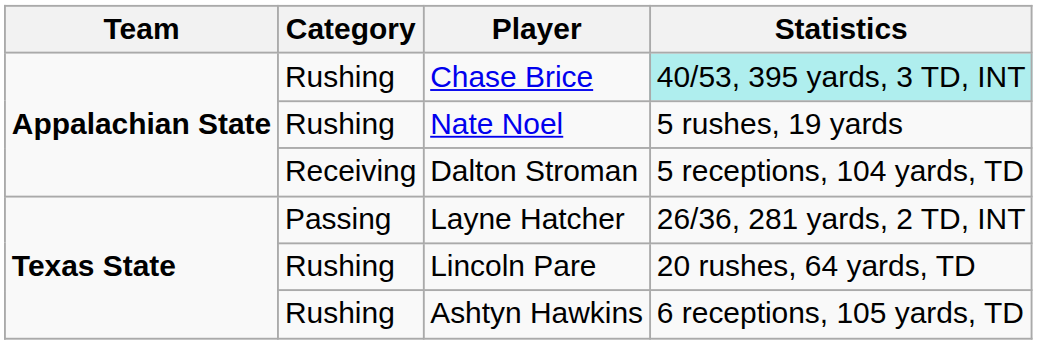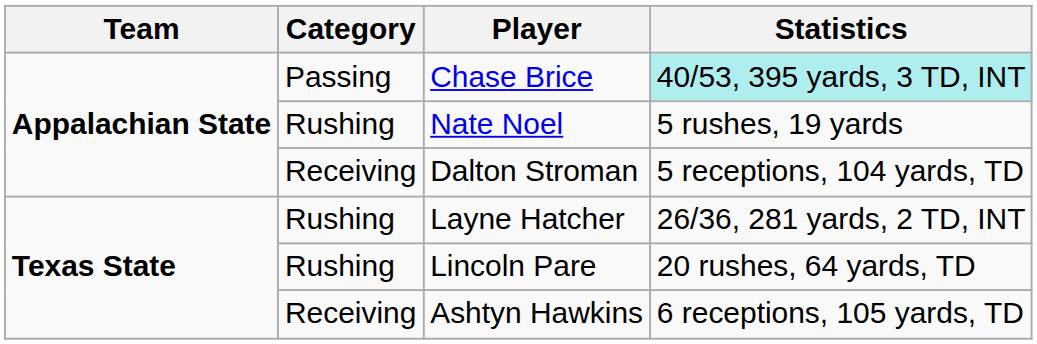(340, 76) Rushing -> (338, 76) Passing
(338, 218) Passing -> (340, 218) Rushing
(340, 313) Rushing -> (351, 313) Receiving
